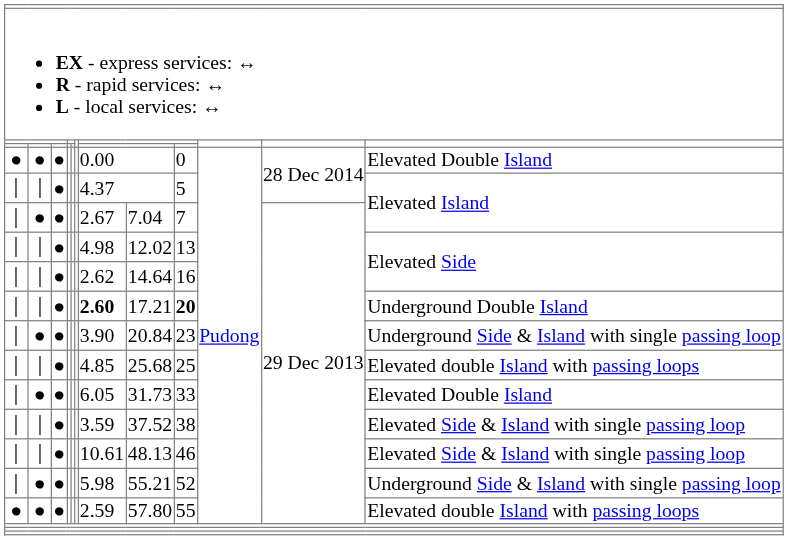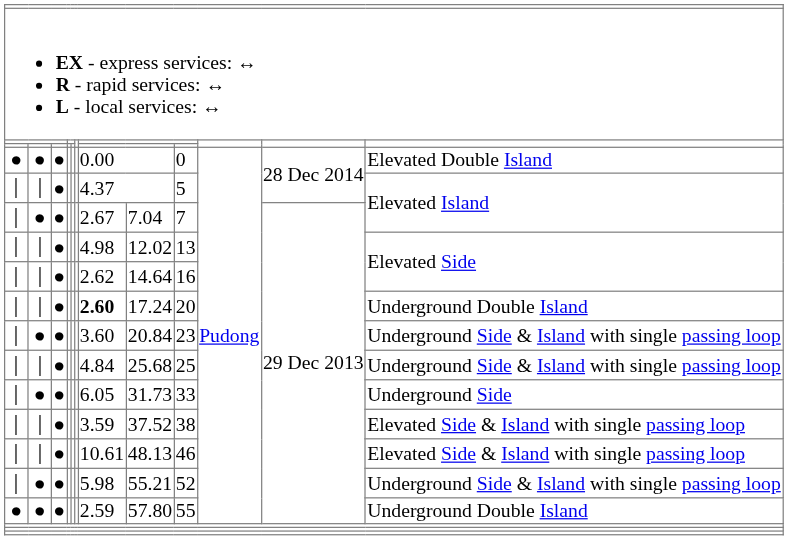(150, 305) 17.21 -> (150, 305) 17.24
(186, 305) bold -> (186, 305) normal
(97, 335) 3.90 -> (97, 335) 3.60
(97, 364) 4.85 -> (97, 364) 4.84
(533, 364) Elevated double Island with passing loops -> (574, 364) Underground Side & Island with single passing loop
(460, 394) Elevated Double Island -> (440, 394) Underground Side
(533, 510) Elevated double Island with passing loops -> (478, 510) Underground Double Island
